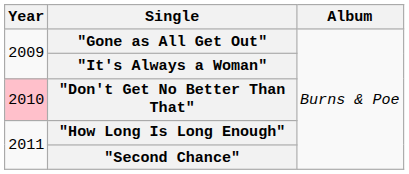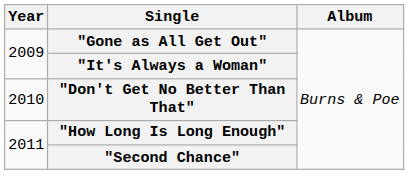(26, 99) pink background -> (26, 99) no background
